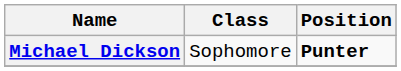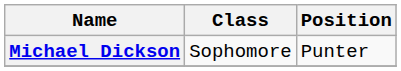(335, 51) bold -> (335, 51) normal
